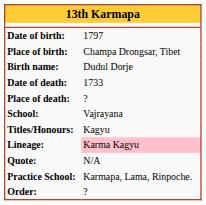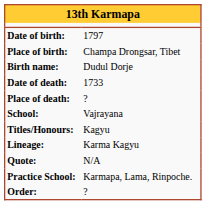(111, 145) pink background -> (111, 145) no background
